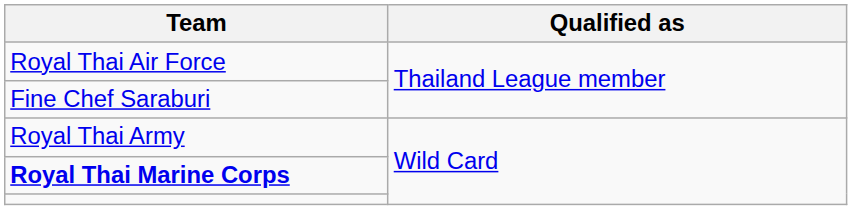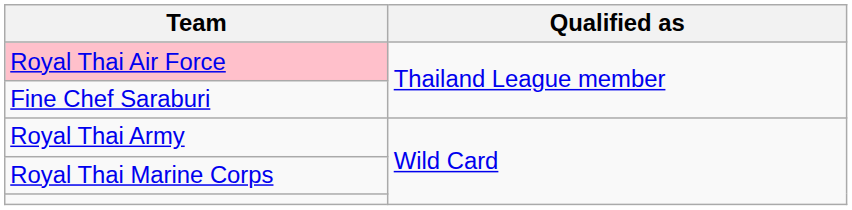(118, 61) no background -> (118, 61) pink background
(150, 174) bold -> (142, 174) normal
